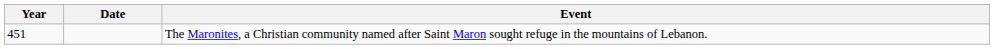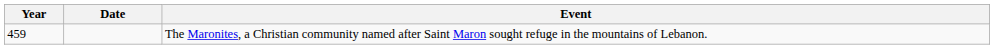(17, 34) 451 -> (17, 34) 459
